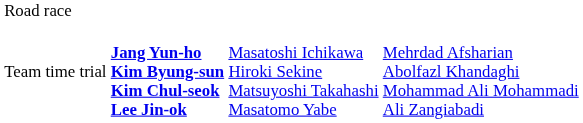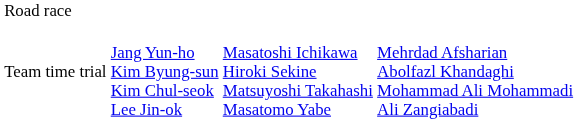(167, 80) bold -> (165, 80) normal
